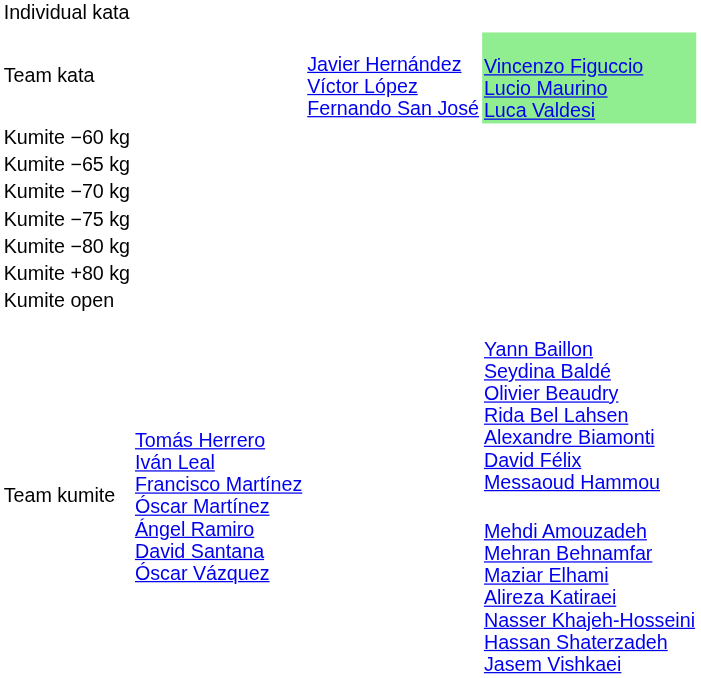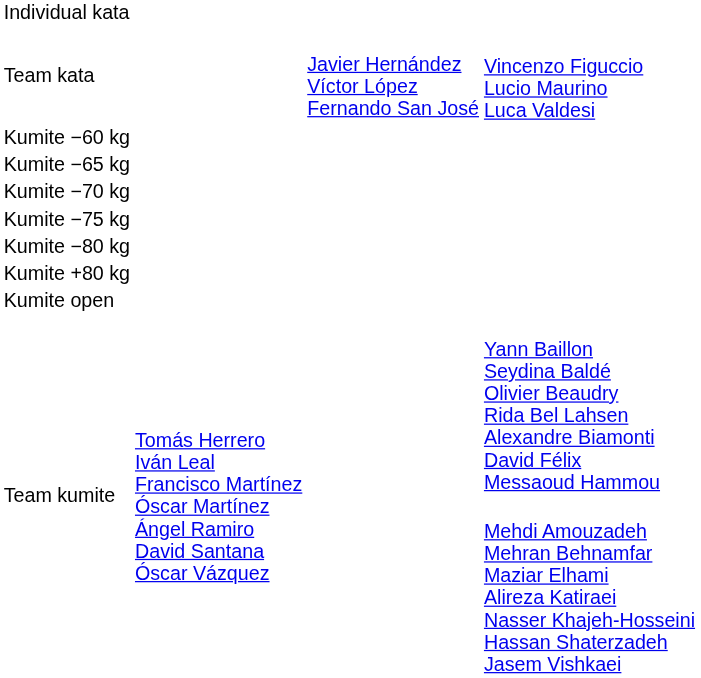(564, 88) lightgreen background -> (564, 88) no background
